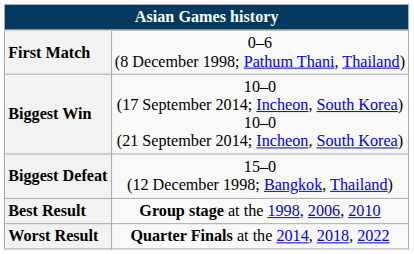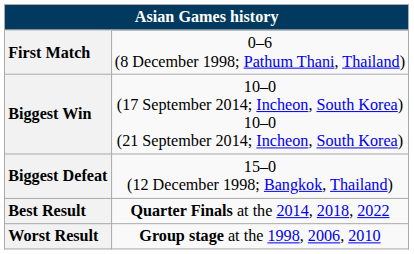(260, 210) Group stage at the 1998, 2006, 2010 -> (260, 210) Quarter Finals at the 2014, 2018, 2022
(260, 236) Quarter Finals at the 2014, 2018, 2022 -> (260, 236) Group stage at the 1998, 2006, 2010
